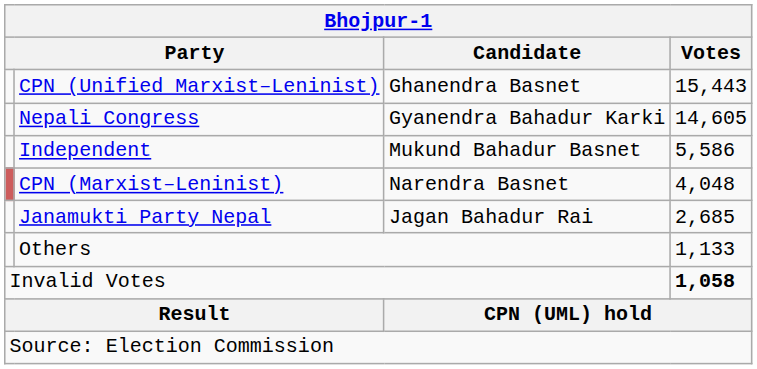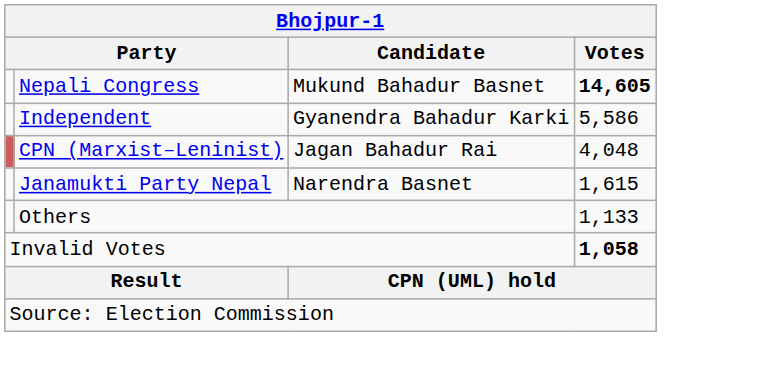- row: (199, 86)
(527, 119) Gyanendra Bahadur Karki -> (419, 86) Mukund Bahadur Basnet
(711, 119) normal -> (615, 86) bold
(515, 152) Mukund Bahadur Basnet -> (431, 119) Gyanendra Bahadur Karki
(479, 184) Narendra Basnet -> (395, 152) Jagan Bahadur Rai
(491, 217) Jagan Bahadur Rai -> (383, 184) Narendra Basnet
(705, 217) 2,685 -> (609, 184) 1,615
